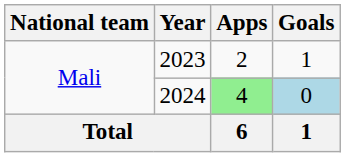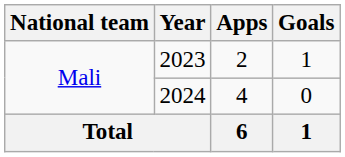(242, 95) lightgreen background -> (242, 95) no background
(306, 95) lightblue background -> (306, 95) no background
